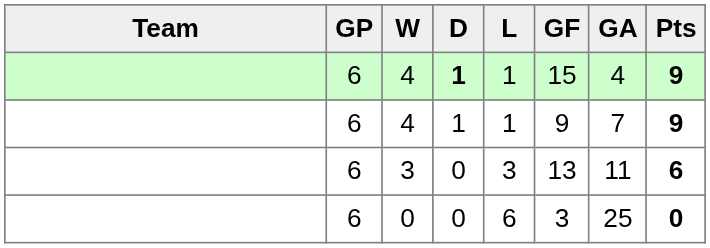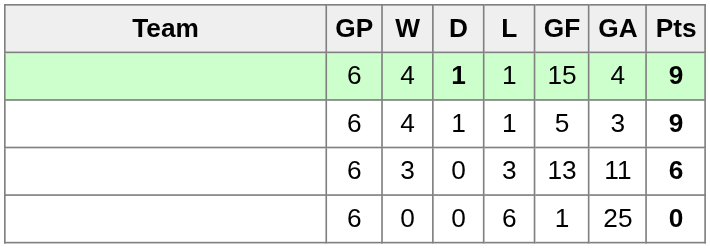(562, 123) 9 -> (562, 123) 5
(618, 123) 7 -> (618, 123) 3
(562, 218) 3 -> (562, 218) 1
